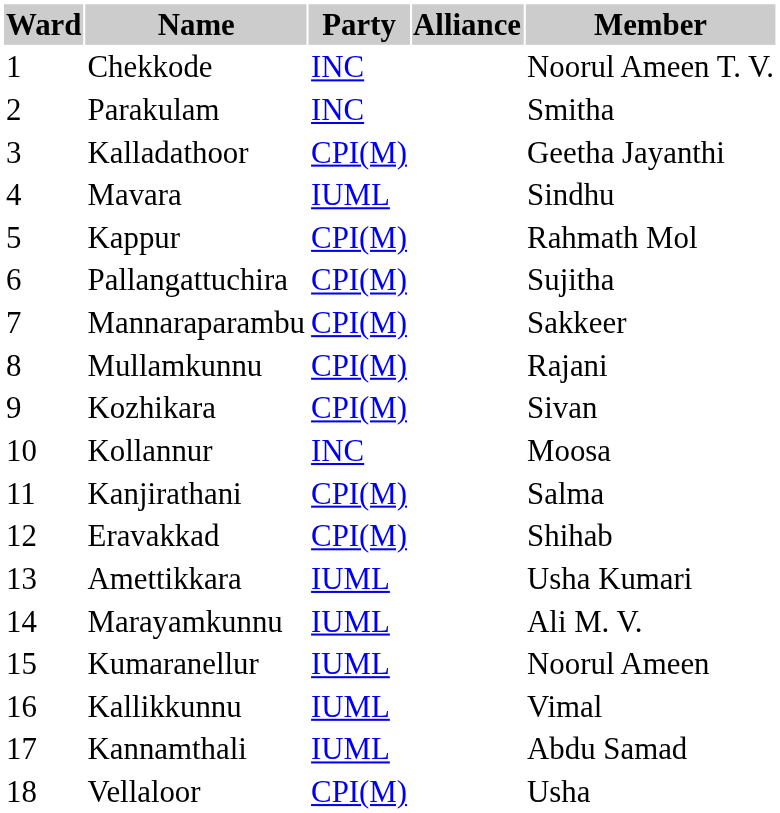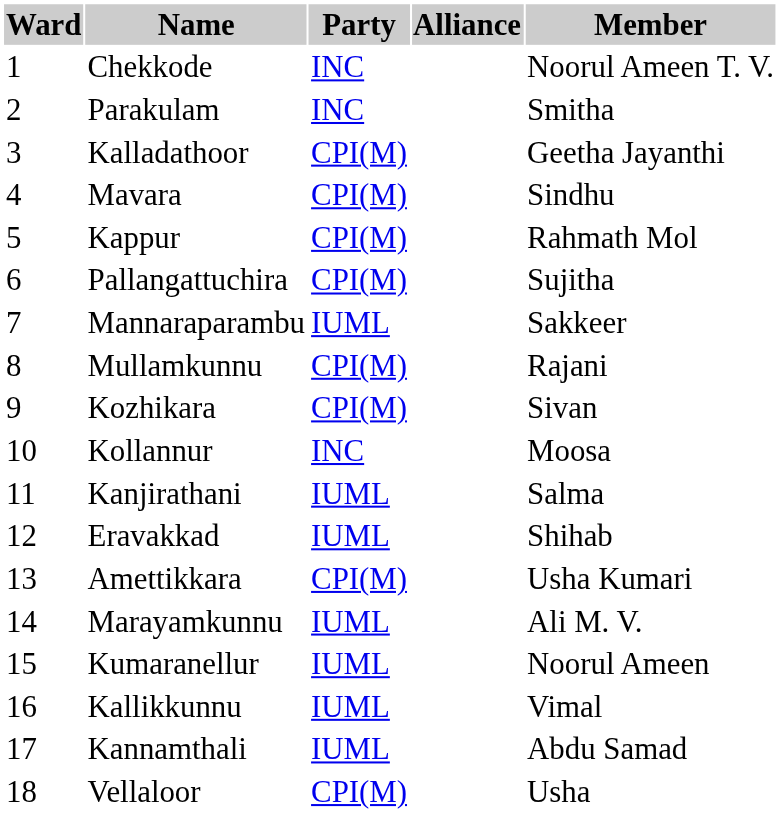(350, 194) IUML -> (359, 194) CPI(M)
(359, 322) CPI(M) -> (350, 322) IUML
(359, 493) CPI(M) -> (350, 493) IUML
(359, 535) CPI(M) -> (350, 535) IUML
(350, 578) IUML -> (359, 578) CPI(M)
